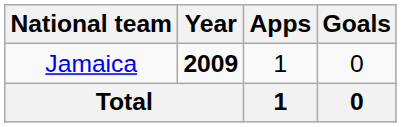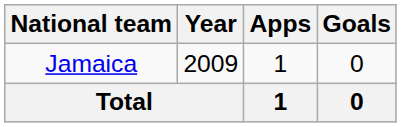(211, 63) bold -> (211, 63) normal
